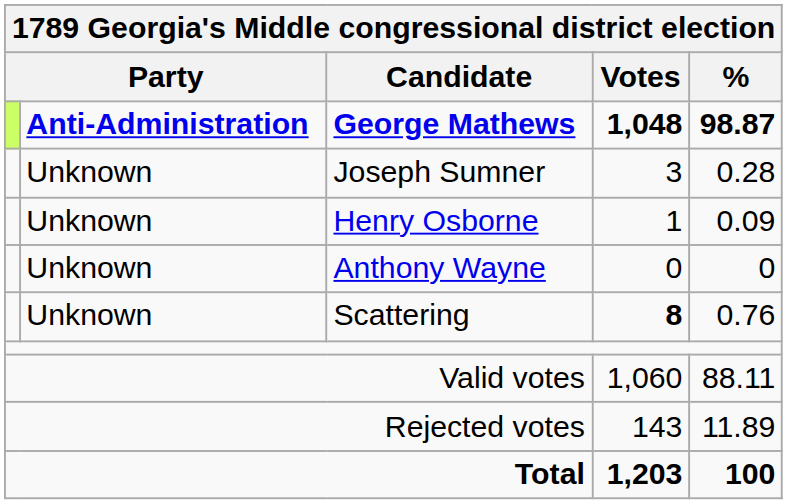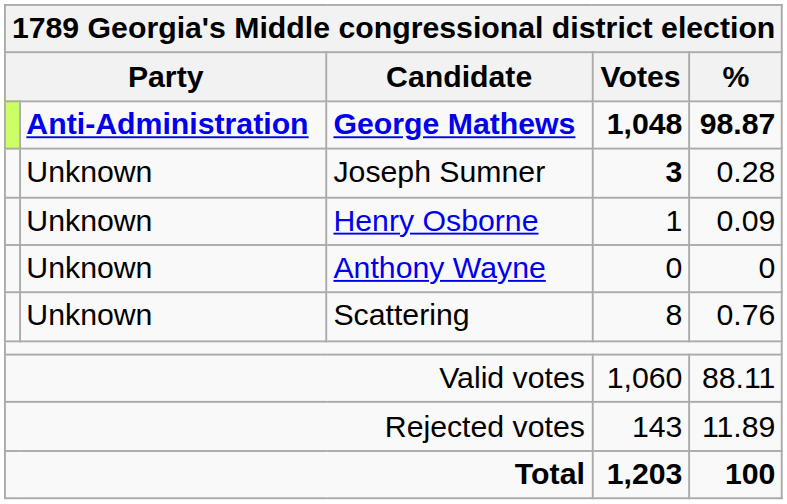(674, 172) normal -> (674, 172) bold
(674, 316) bold -> (674, 316) normal
